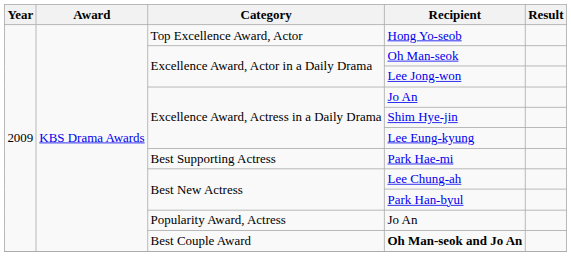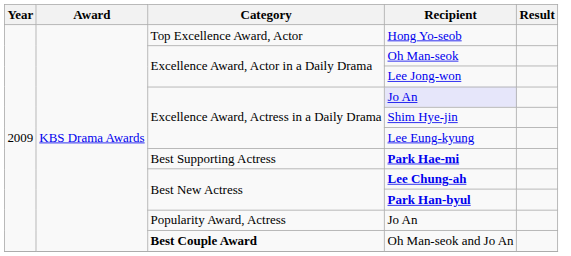(402, 96) no background -> (402, 96) lavender background
(420, 158) normal -> (423, 158) bold
(424, 179) normal -> (427, 179) bold
(425, 199) normal -> (429, 199) bold
(201, 240) normal -> (204, 240) bold
(455, 240) bold -> (451, 240) normal
